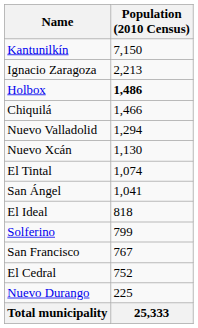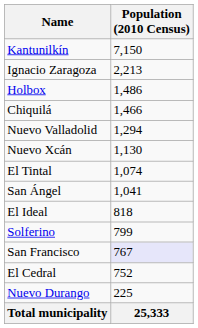(128, 89) bold -> (128, 89) normal
(123, 252) no background -> (123, 252) lavender background
